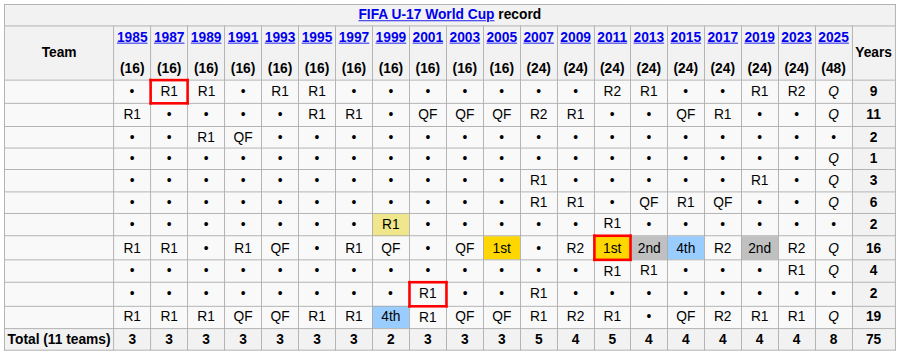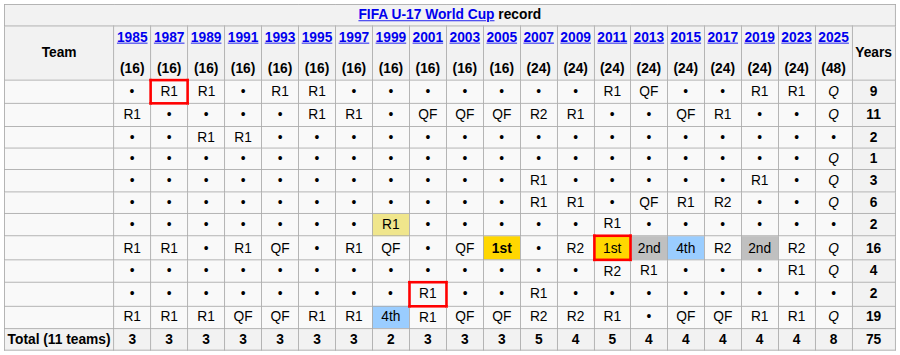(612, 91) R2 -> (612, 91) R1
(649, 91) R1 -> (649, 91) QF
(797, 91) R2 -> (797, 91) R1
(243, 137) QF -> (243, 137) R1
(723, 202) QF -> (723, 202) R2
(502, 247) normal -> (502, 247) bold
(612, 271) R1 -> (612, 271) R2
(539, 317) R1 -> (539, 317) R2
(723, 317) R2 -> (723, 317) QF
